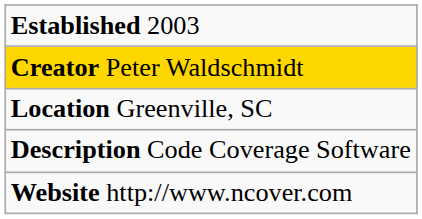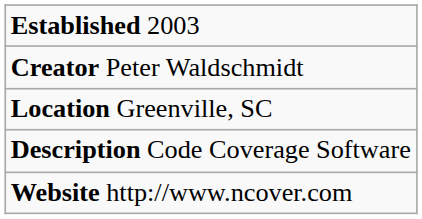(157, 67) gold background -> (157, 67) no background
